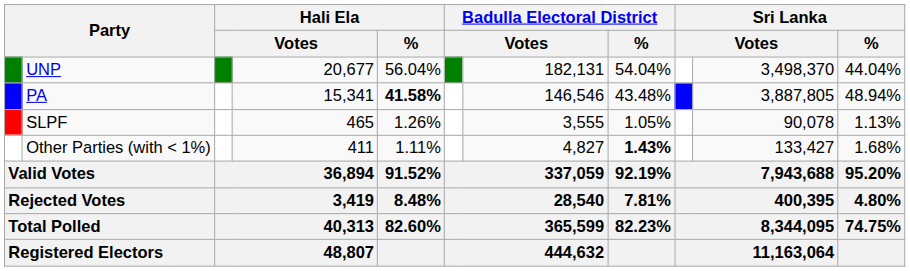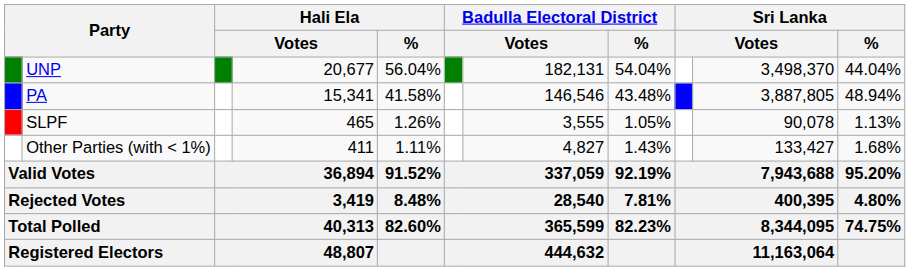(413, 95) bold -> (413, 95) normal
(648, 148) bold -> (648, 148) normal
